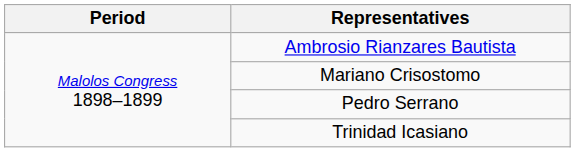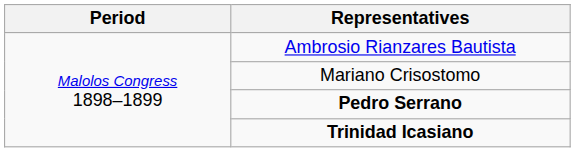(400, 103) normal -> (400, 103) bold
(400, 132) normal -> (400, 132) bold
